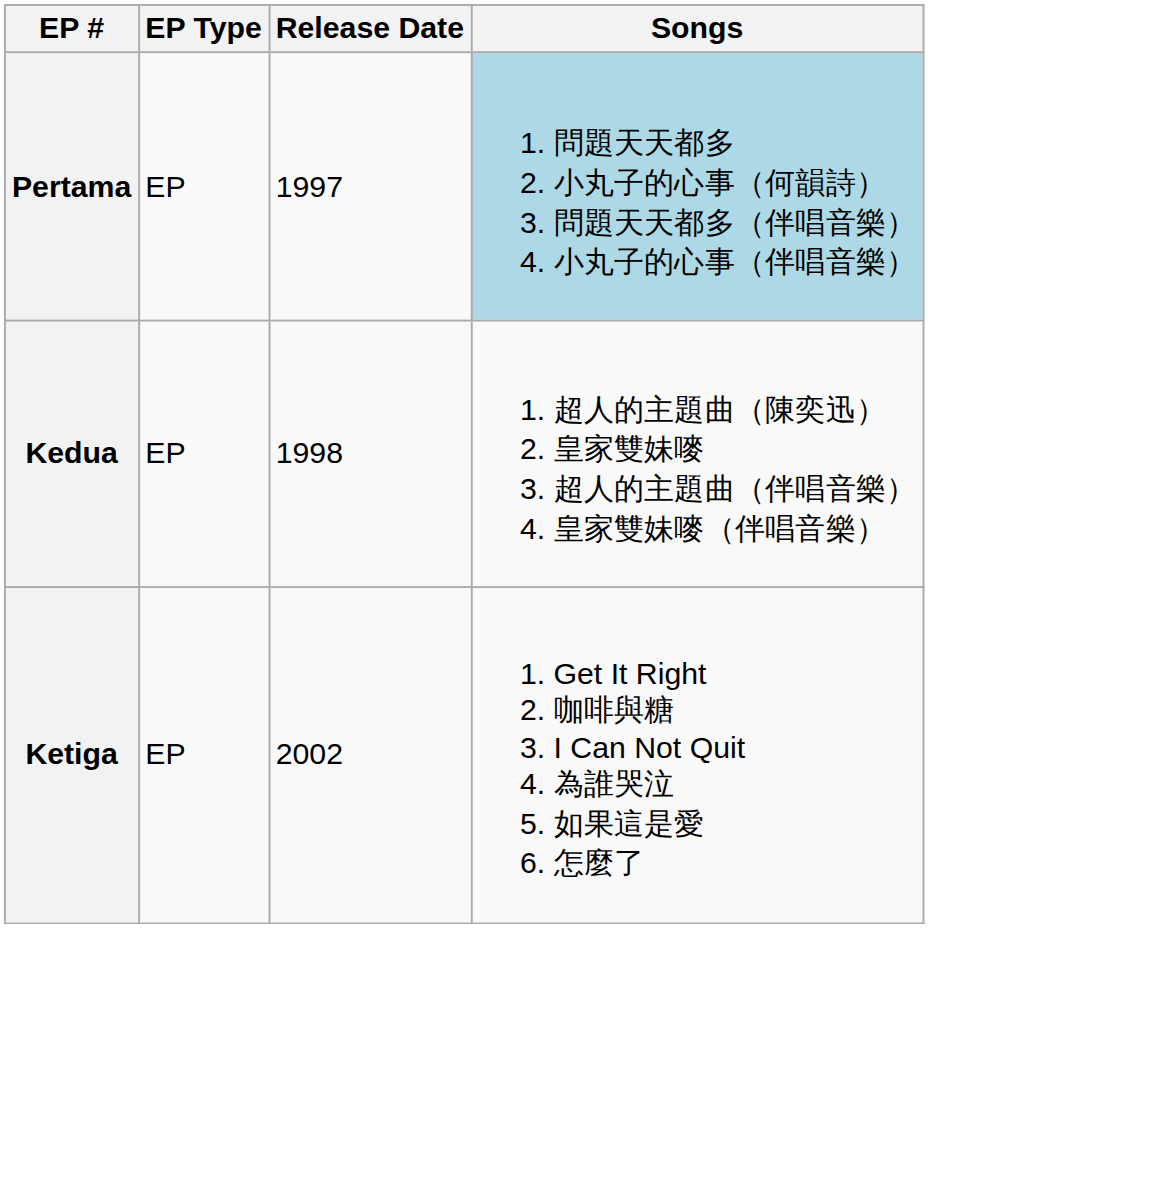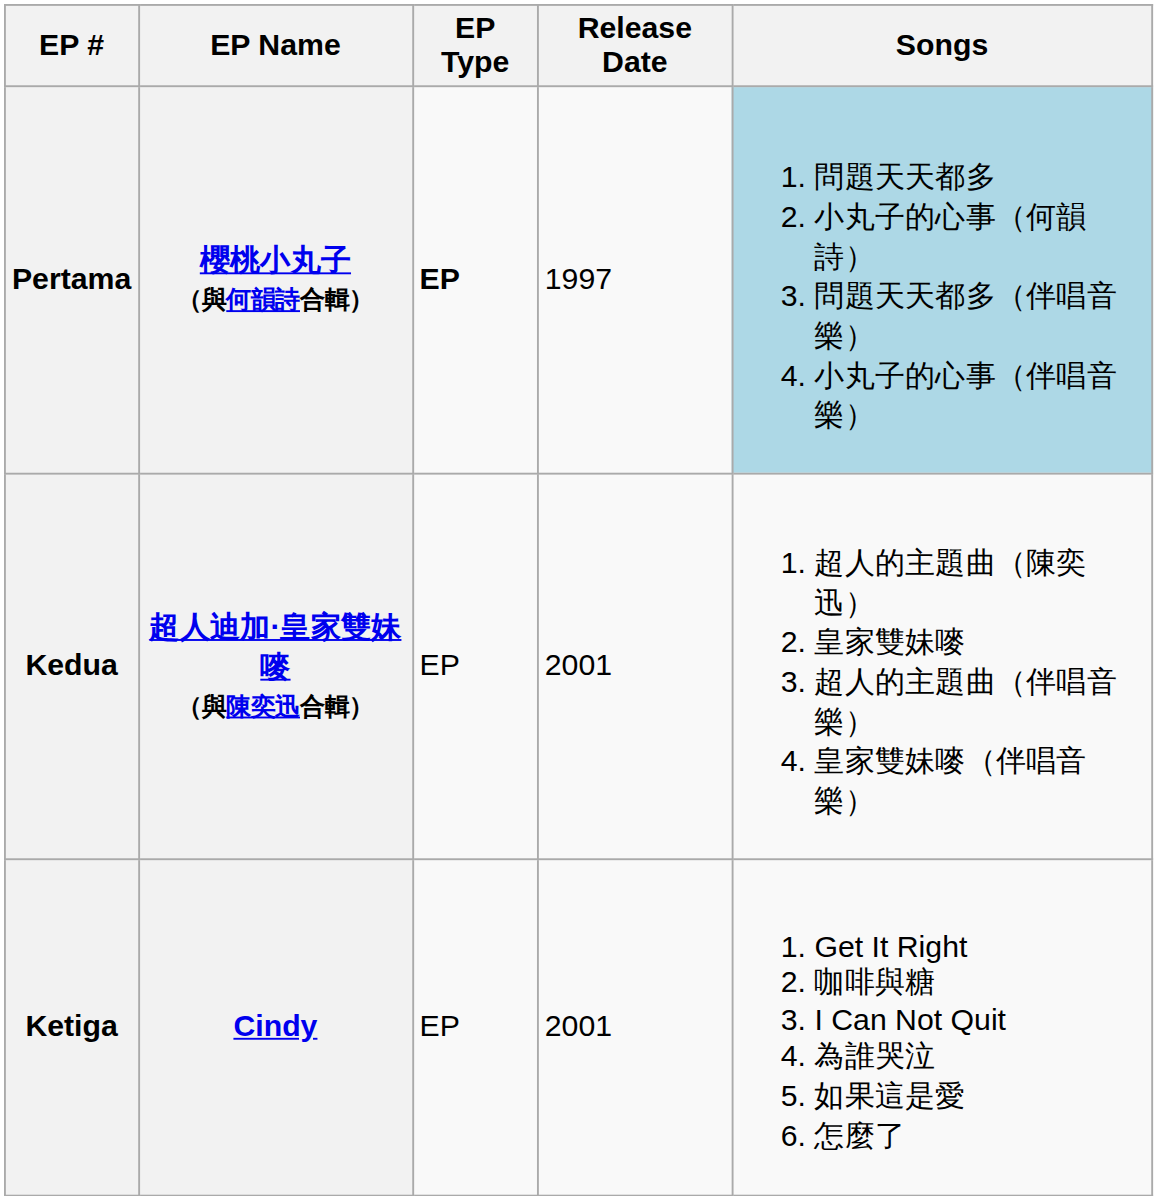+ column: (275, 45)
(165, 186) normal -> (440, 279) bold
(309, 453) 1998 -> (578, 665) 2001
(309, 754) 2002 -> (578, 1026) 2001
